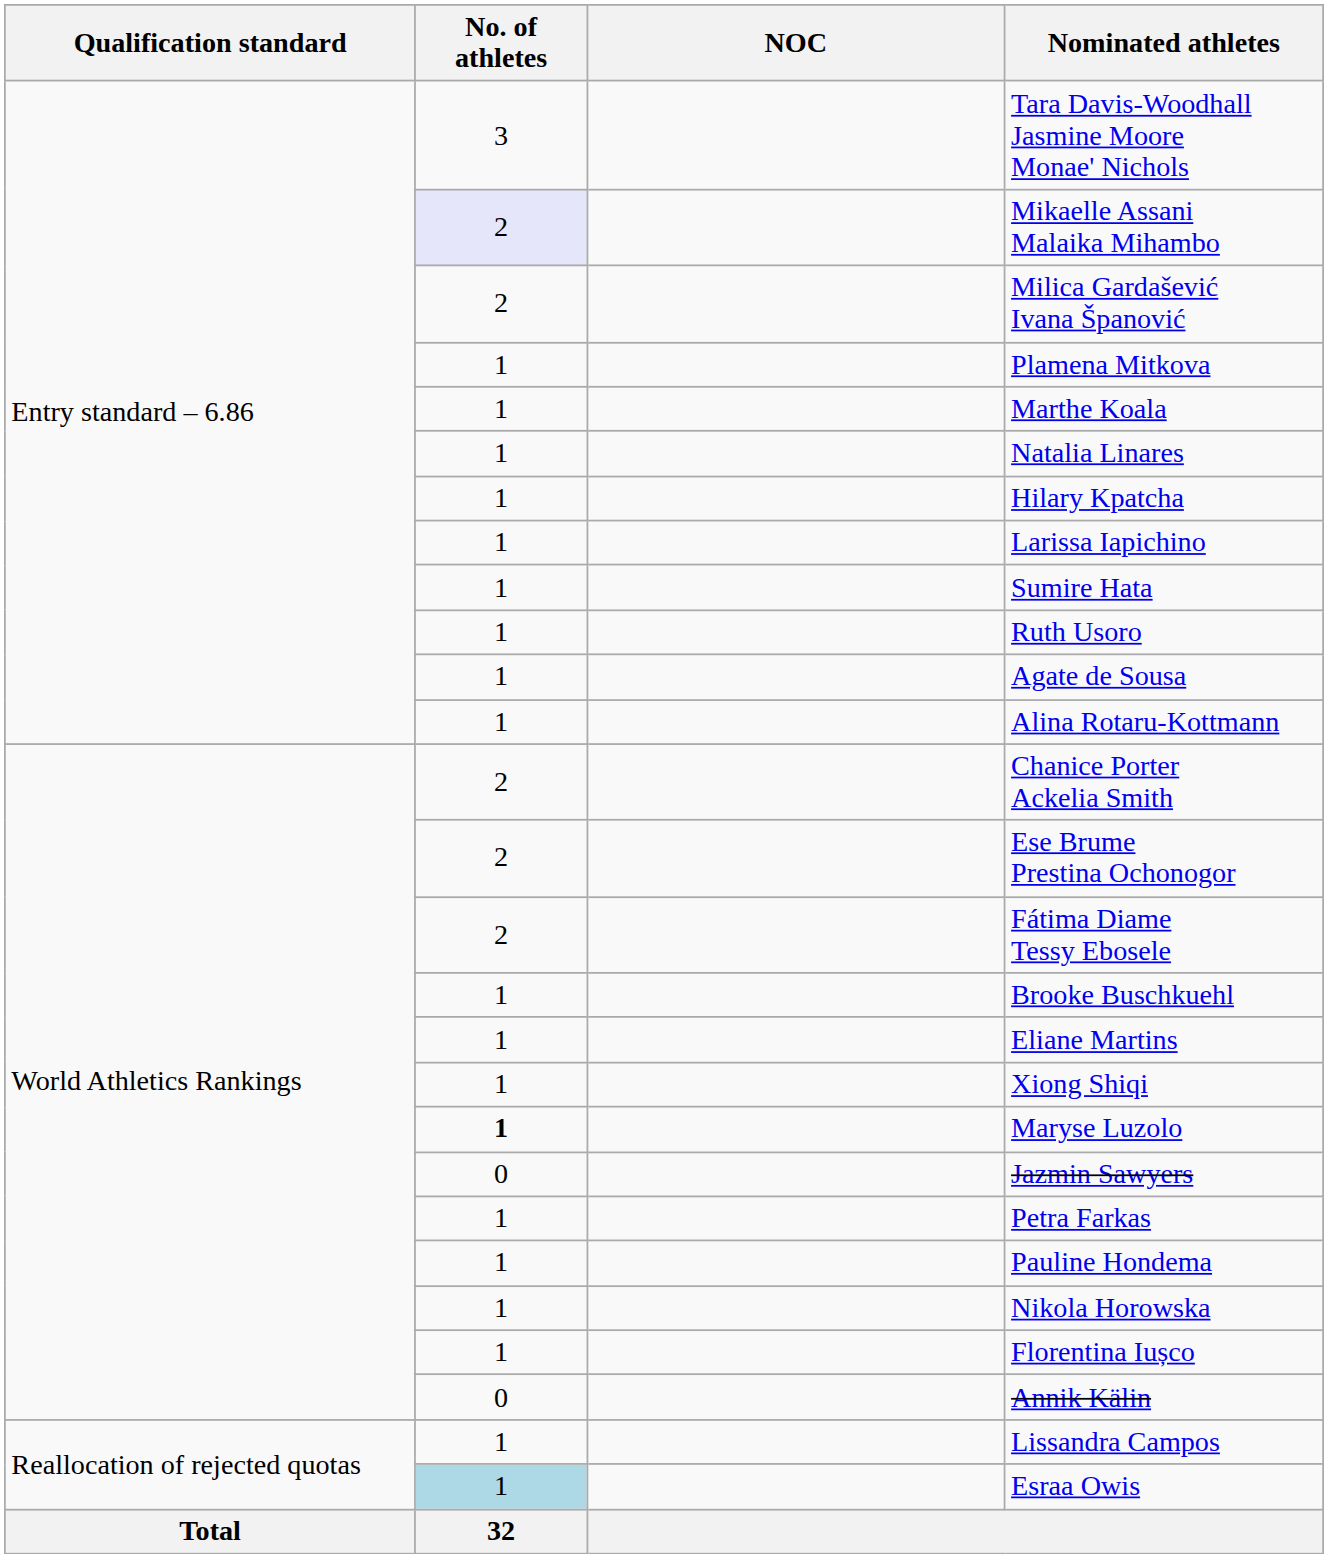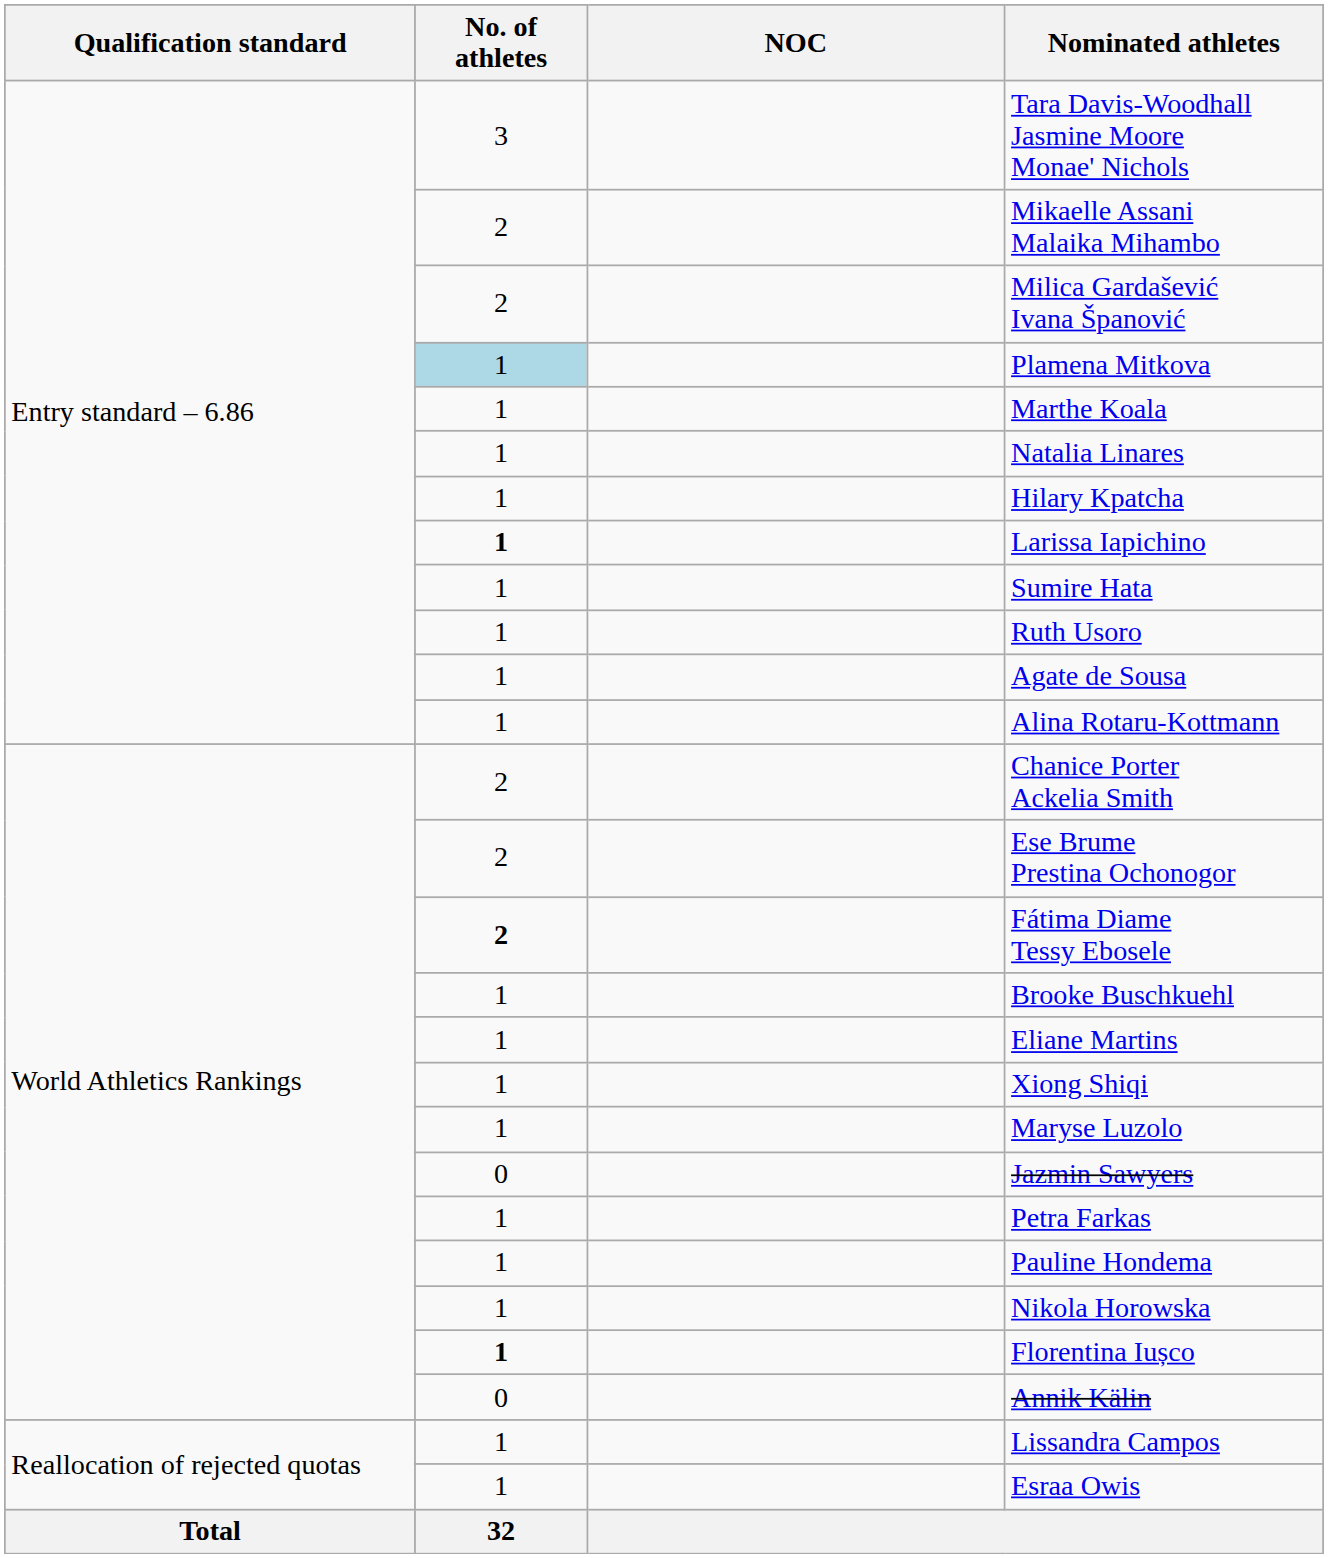(501, 227) lavender background -> (501, 227) no background
(501, 363) no background -> (501, 363) lightblue background
(501, 542) normal -> (501, 542) bold
(501, 934) normal -> (501, 934) bold
(501, 1128) bold -> (501, 1128) normal
(501, 1352) normal -> (501, 1352) bold
(501, 1486) lightblue background -> (501, 1486) no background
